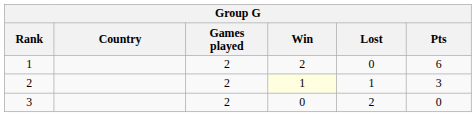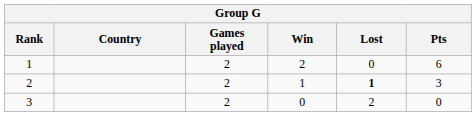(302, 83) lightyellow background -> (302, 83) no background
(371, 83) normal -> (371, 83) bold
